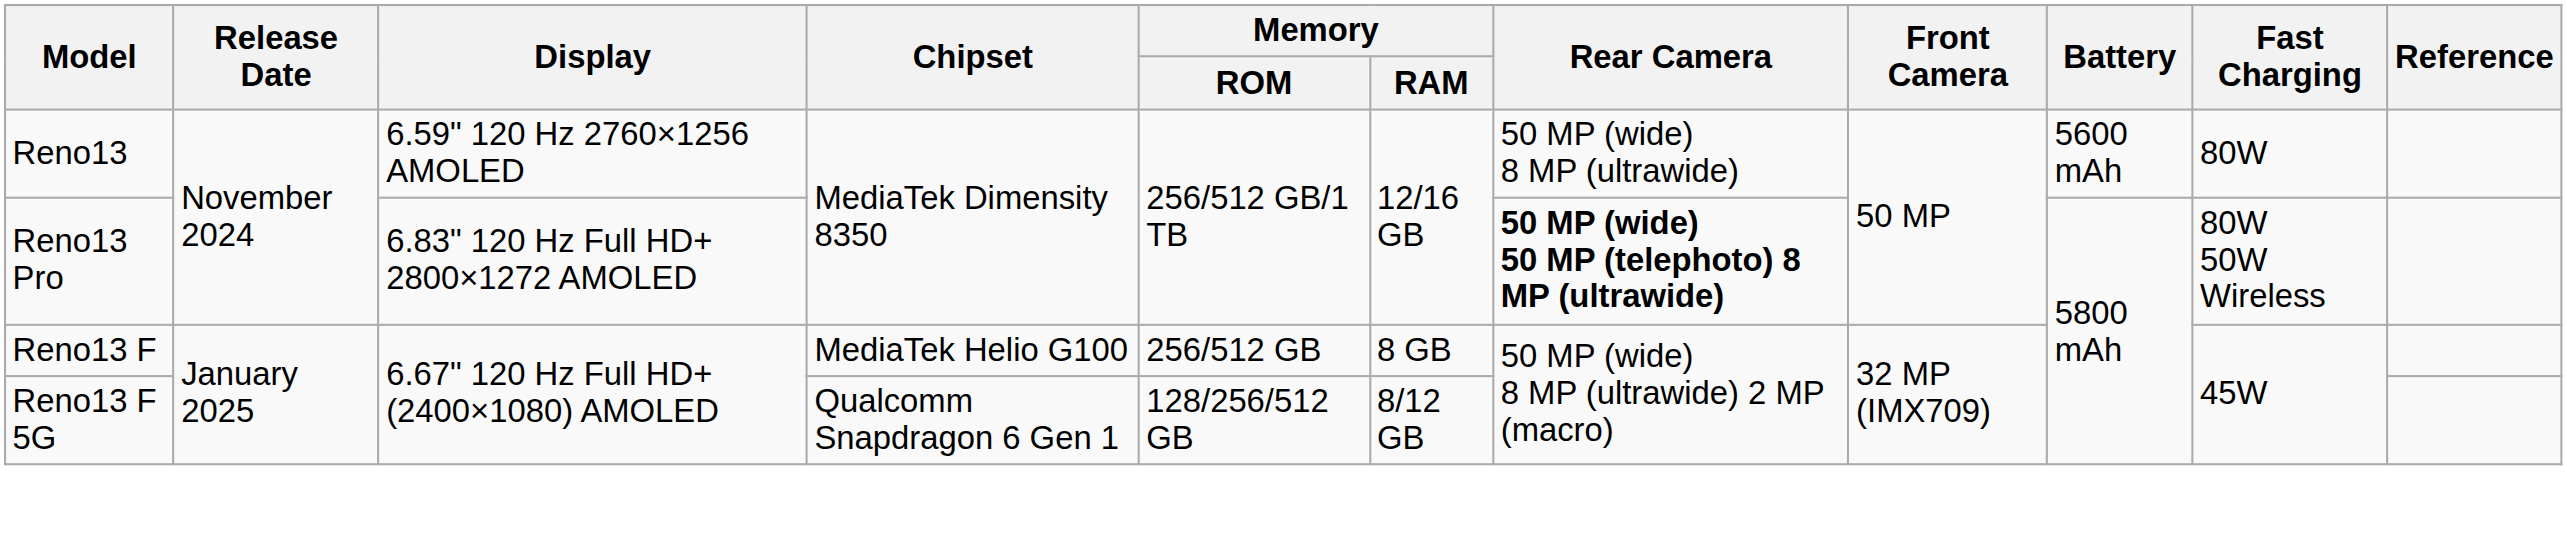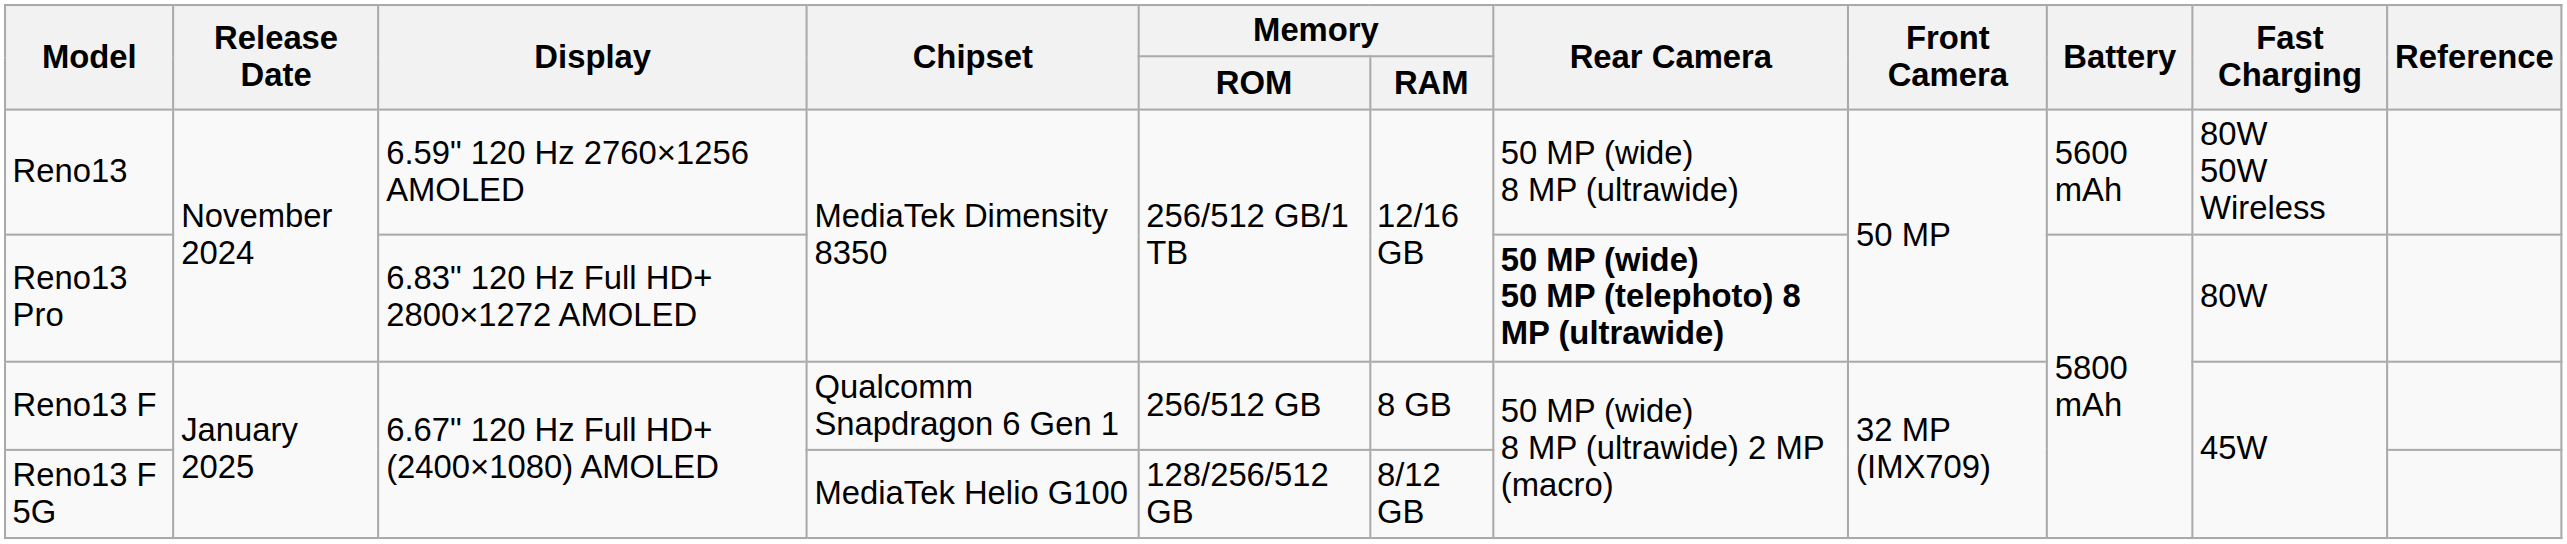(2234, 152) 80W -> (2263, 171) 80W 50W Wireless
(2263, 260) 80W 50W Wireless -> (2234, 297) 80W
(971, 349) MediaTek Helio G100 -> (967, 404) Qualcomm Snapdragon 6 Gen 1
(967, 419) Qualcomm Snapdragon 6 Gen 1 -> (971, 493) MediaTek Helio G100
